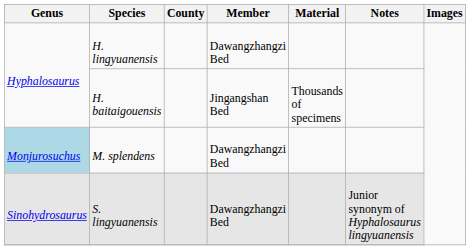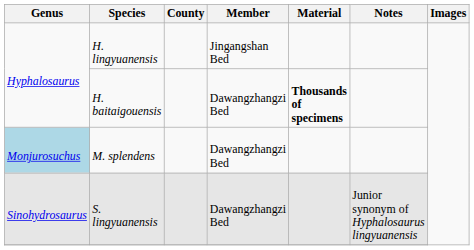(248, 52) Dawangzhangzi Bed -> (239, 52) Jingangshan Bed
(239, 104) Jingangshan Bed -> (248, 104) Dawangzhangzi Bed
(317, 104) normal -> (319, 104) bold
